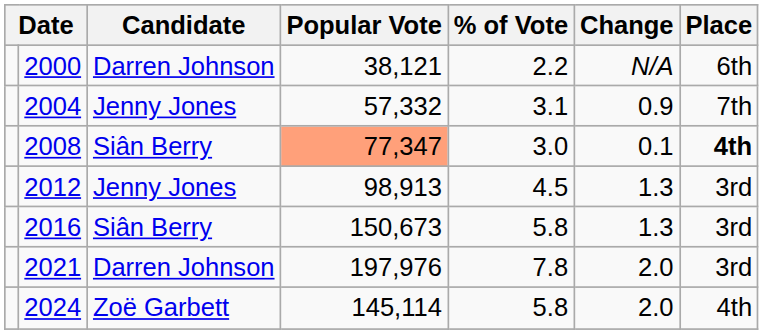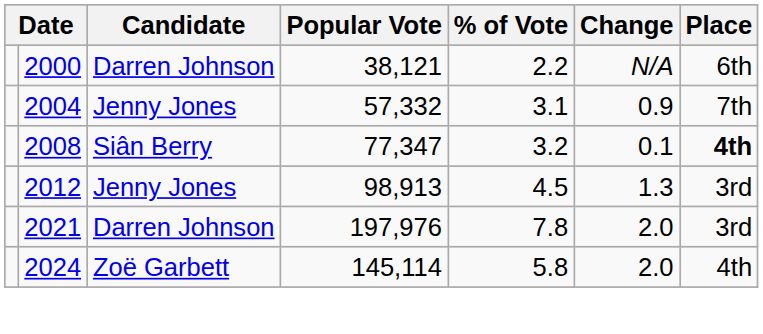(403, 147) lightsalmon background -> (403, 147) no background
(550, 147) 3.0 -> (550, 147) 3.2
- row: (53, 227)
